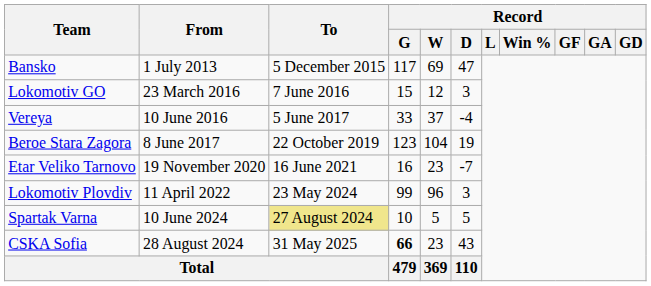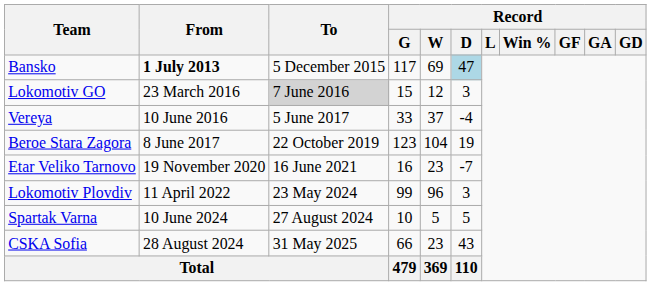(180, 67) normal -> (181, 67) bold
(466, 67) no background -> (466, 67) lightblue background
(311, 92) no background -> (311, 92) lightgrey background
(323, 218) khaki background -> (323, 218) no background
(404, 243) bold -> (404, 243) normal
